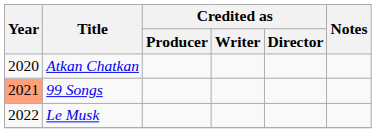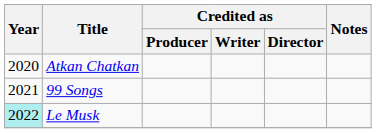(24, 90) lightsalmon background -> (24, 90) no background
(24, 115) no background -> (24, 115) paleturquoise background
